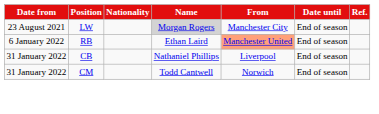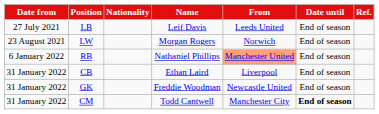+ row: (86, 27)
(186, 27) lightgrey background -> (187, 42) no background
(258, 27) Manchester City -> (259, 42) Norwich
(186, 42) Ethan Laird -> (187, 57) Nathaniel Phillips
(186, 57) Nathaniel Phillips -> (187, 72) Ethan Laird
+ row: (86, 87)
(258, 72) Norwich -> (259, 102) Manchester City
(322, 72) normal -> (325, 102) bold
